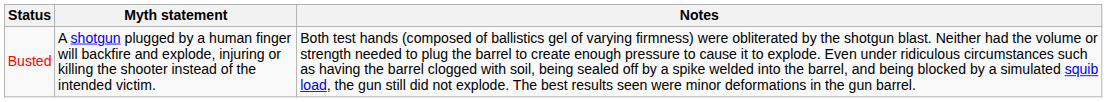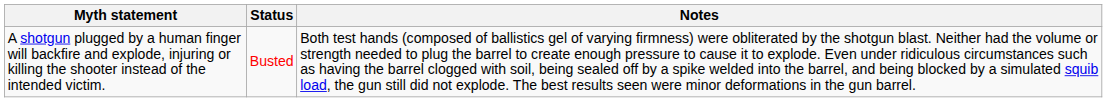columns swapped: (176, 15) <-> (30, 15)
